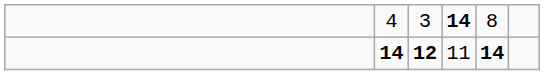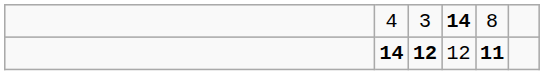(459, 54) 11 -> (459, 54) 12
(492, 54) 14 -> (492, 54) 11
